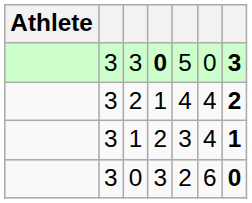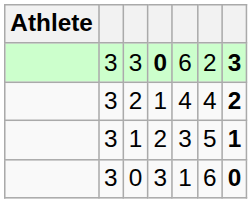(185, 62) 5 -> (185, 62) 6
(210, 62) 0 -> (210, 62) 2
(210, 139) 4 -> (210, 139) 5
(185, 178) 2 -> (185, 178) 1
